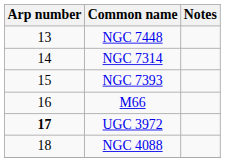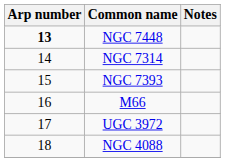(44, 37) normal -> (44, 37) bold
(44, 124) bold -> (44, 124) normal
